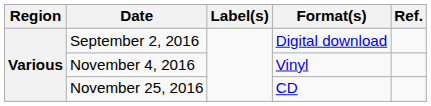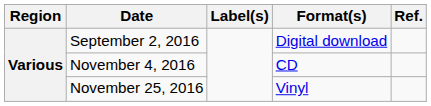(292, 64) Vinyl -> (287, 64) CD
(287, 88) CD -> (292, 88) Vinyl
